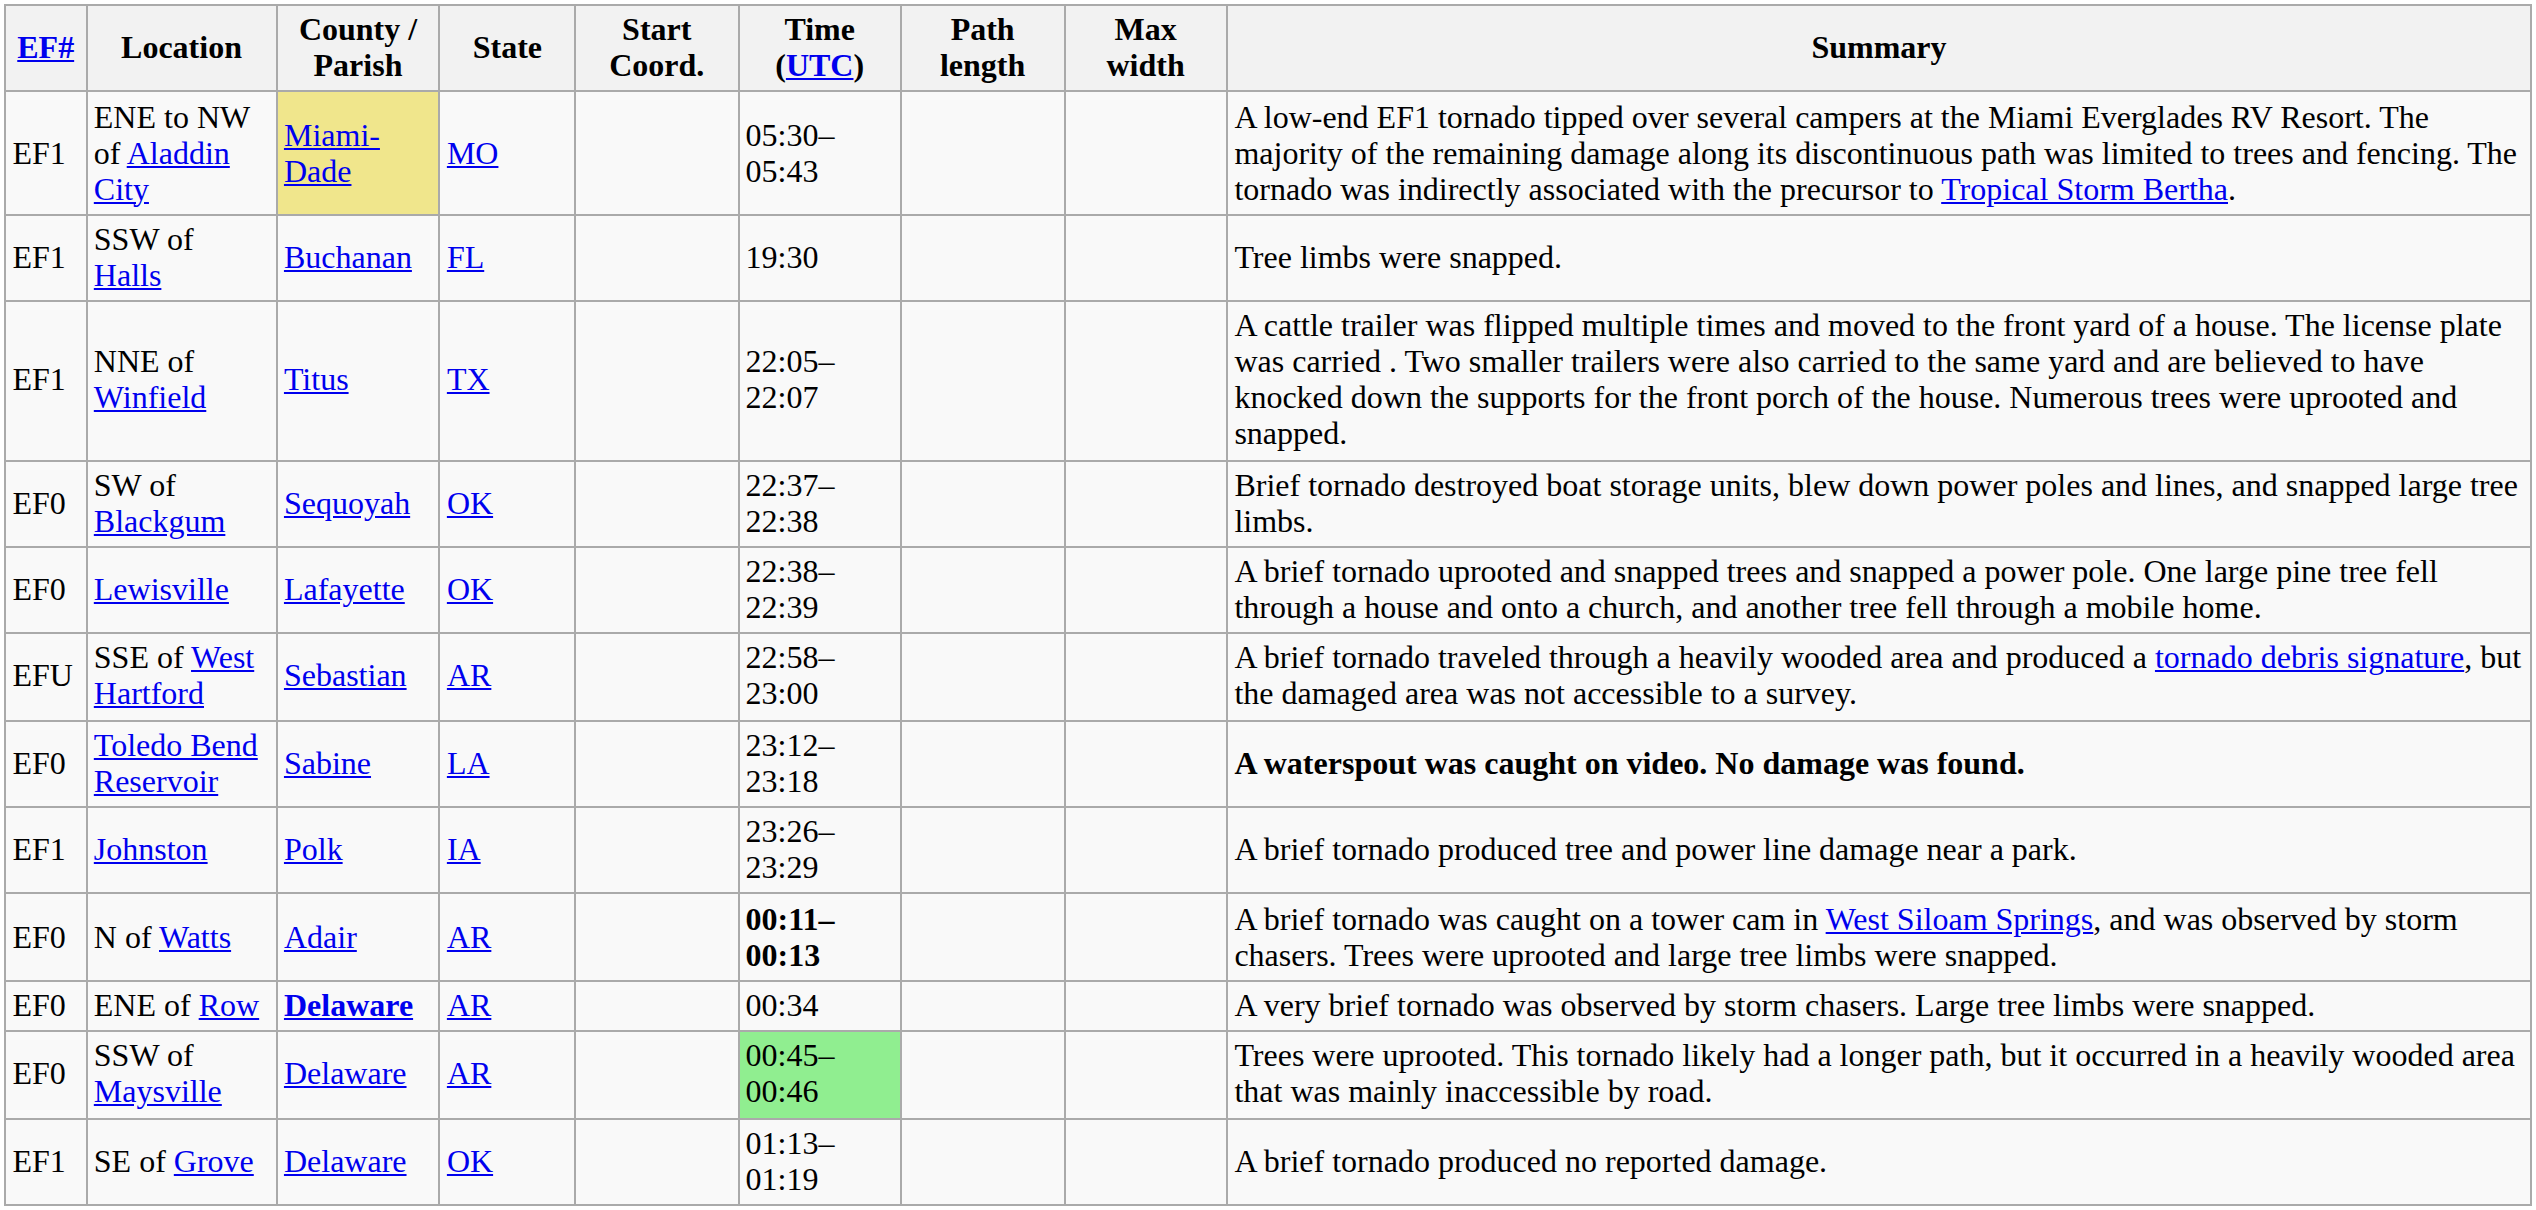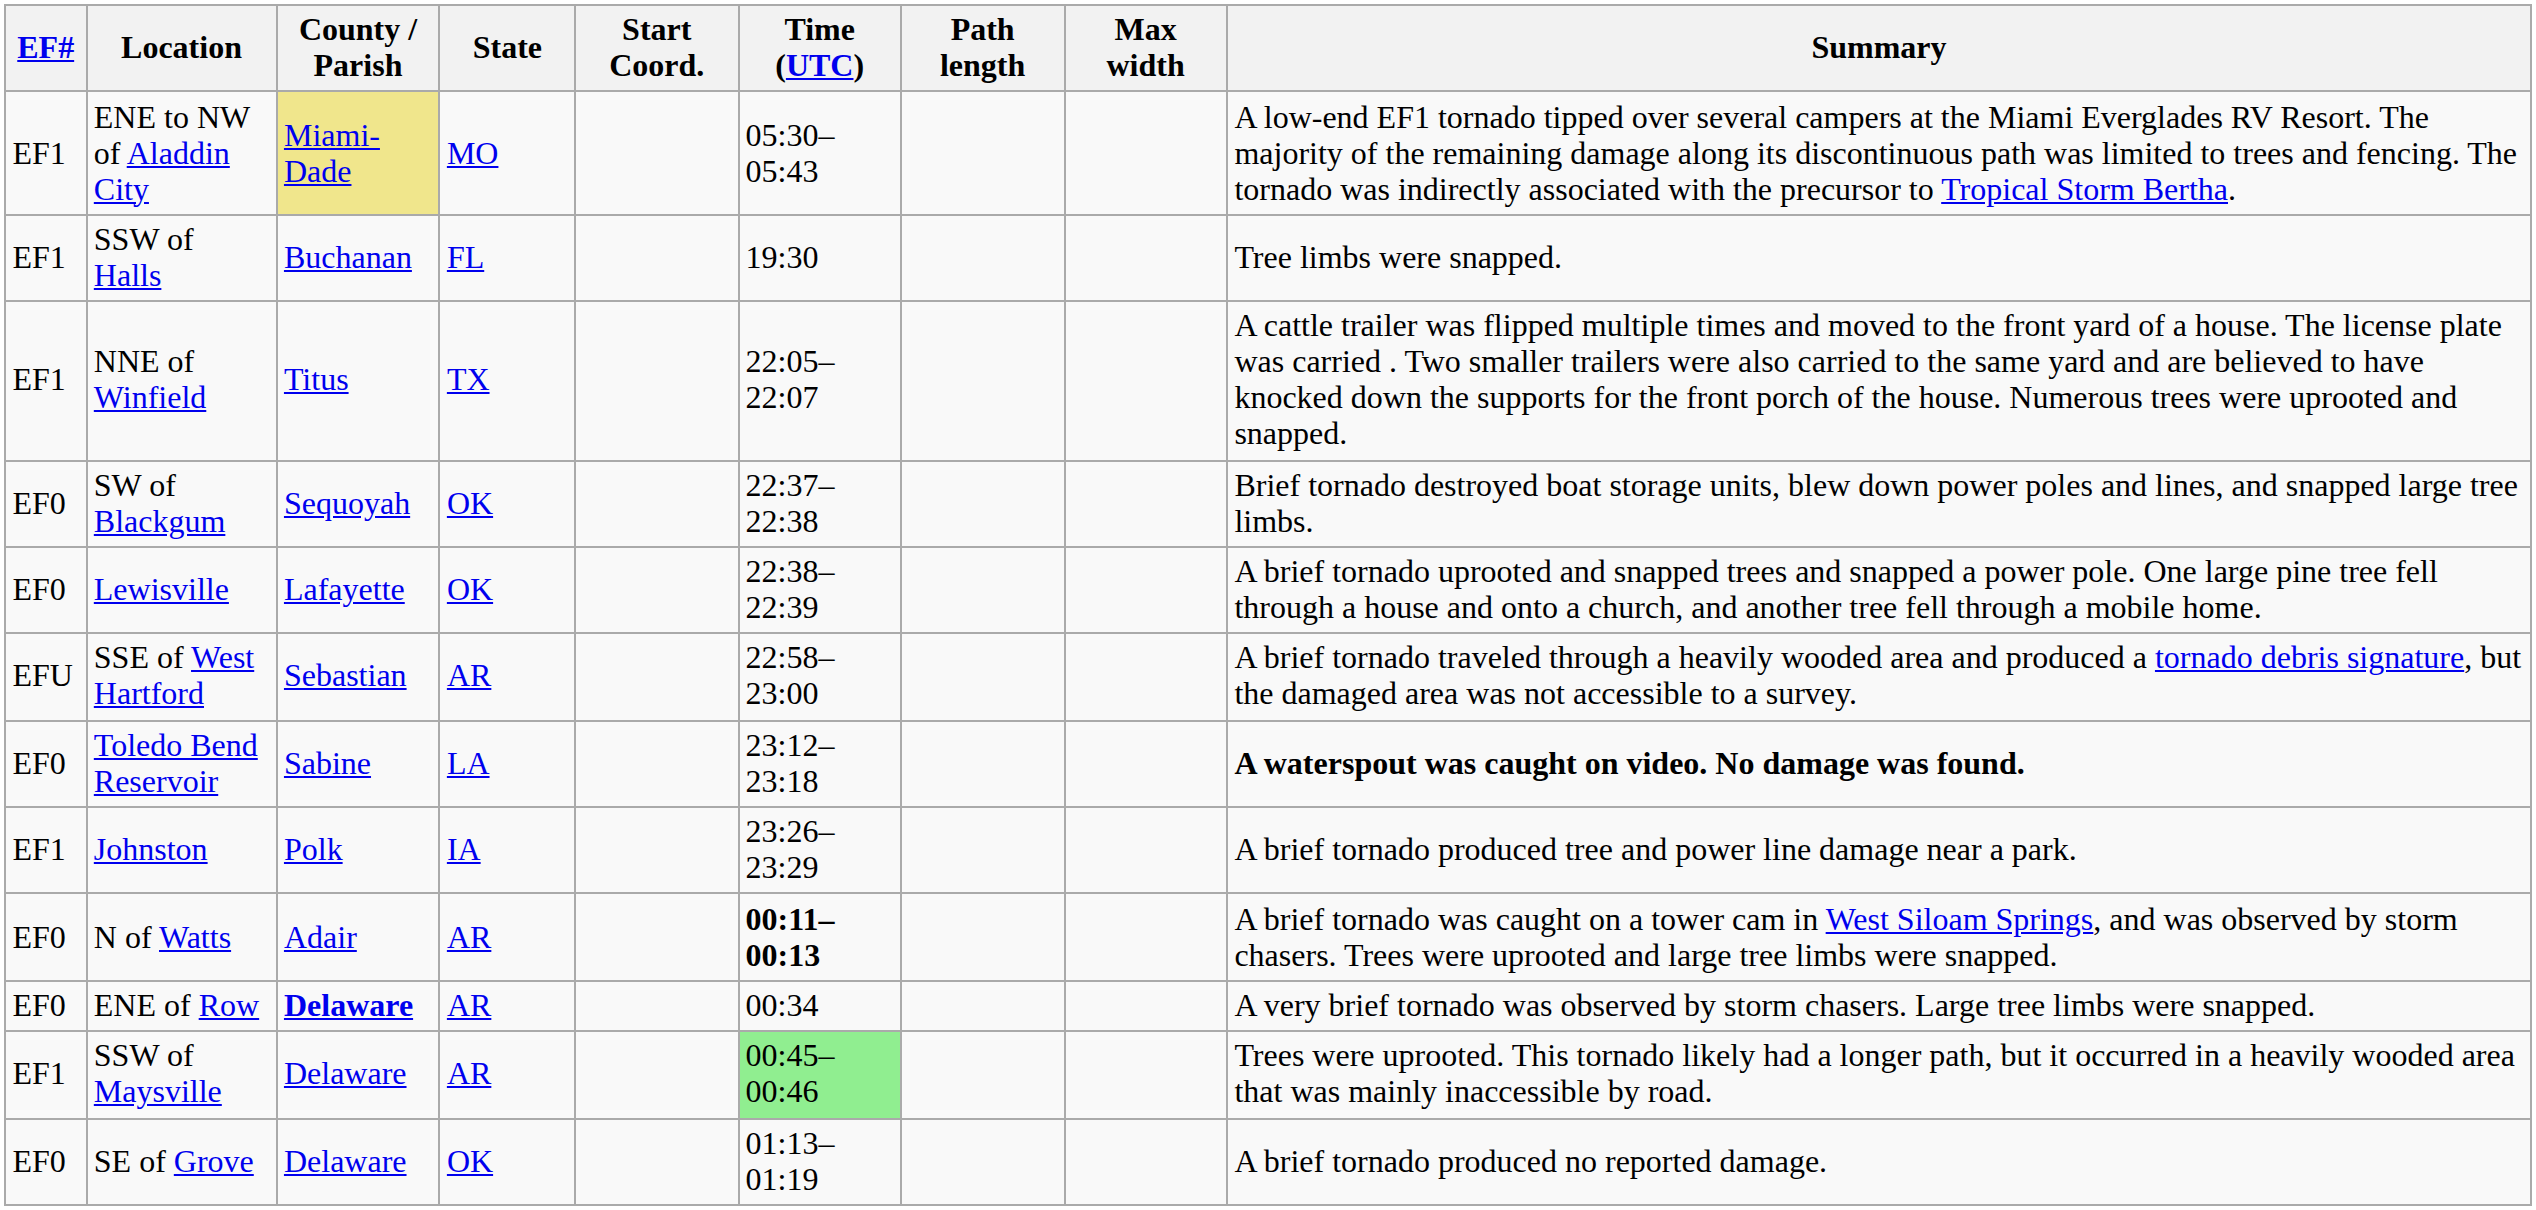(39, 1074) EF0 -> (39, 1074) EF1
(39, 1160) EF1 -> (39, 1160) EF0
